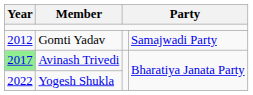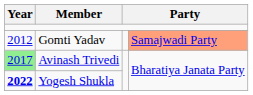(174, 40) no background -> (174, 40) lightsalmon background
(20, 80) normal -> (20, 80) bold
